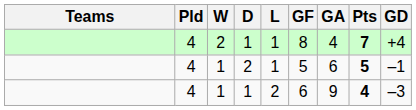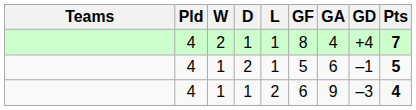columns swapped: (396, 17) <-> (365, 17)
